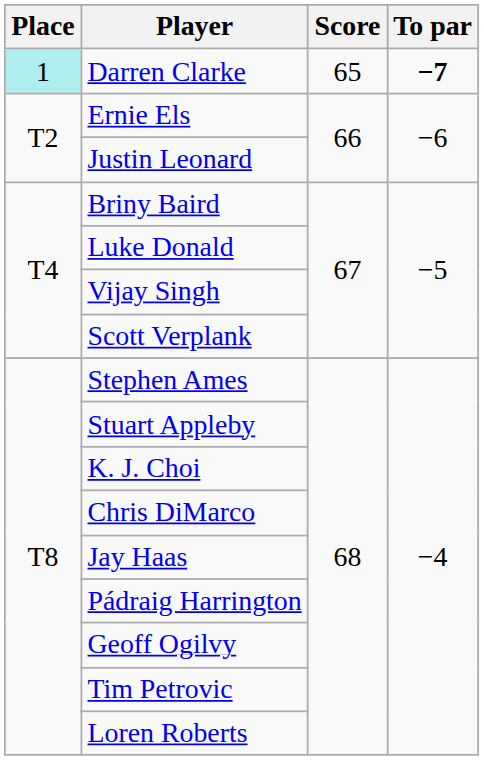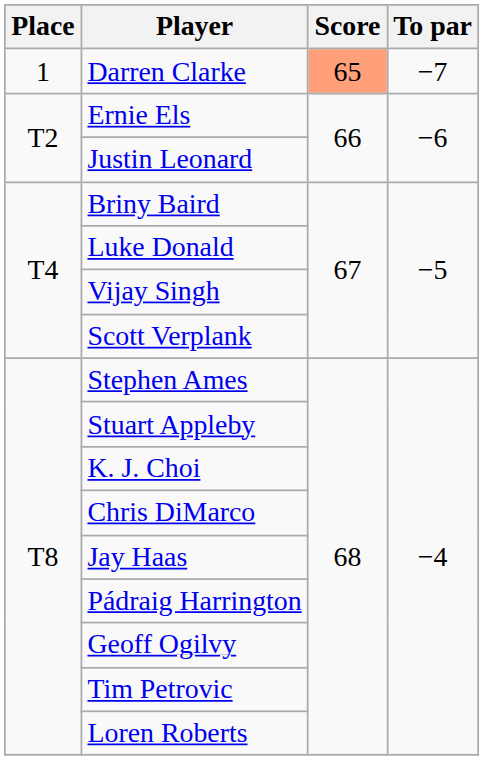(43, 70) paleturquoise background -> (43, 70) no background
(347, 70) no background -> (347, 70) lightsalmon background
(433, 70) bold -> (433, 70) normal
